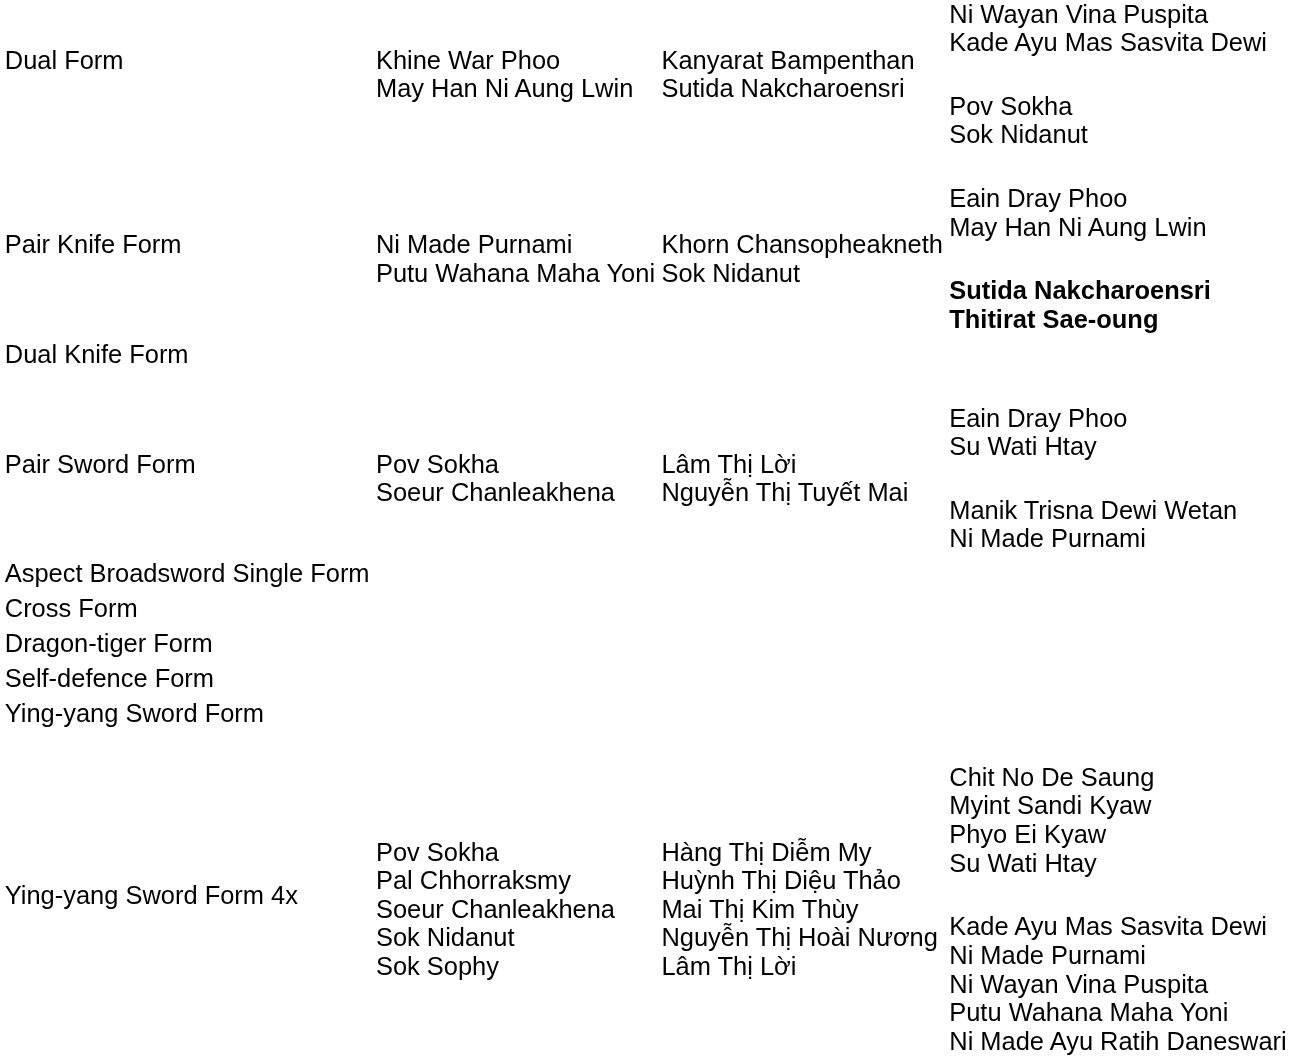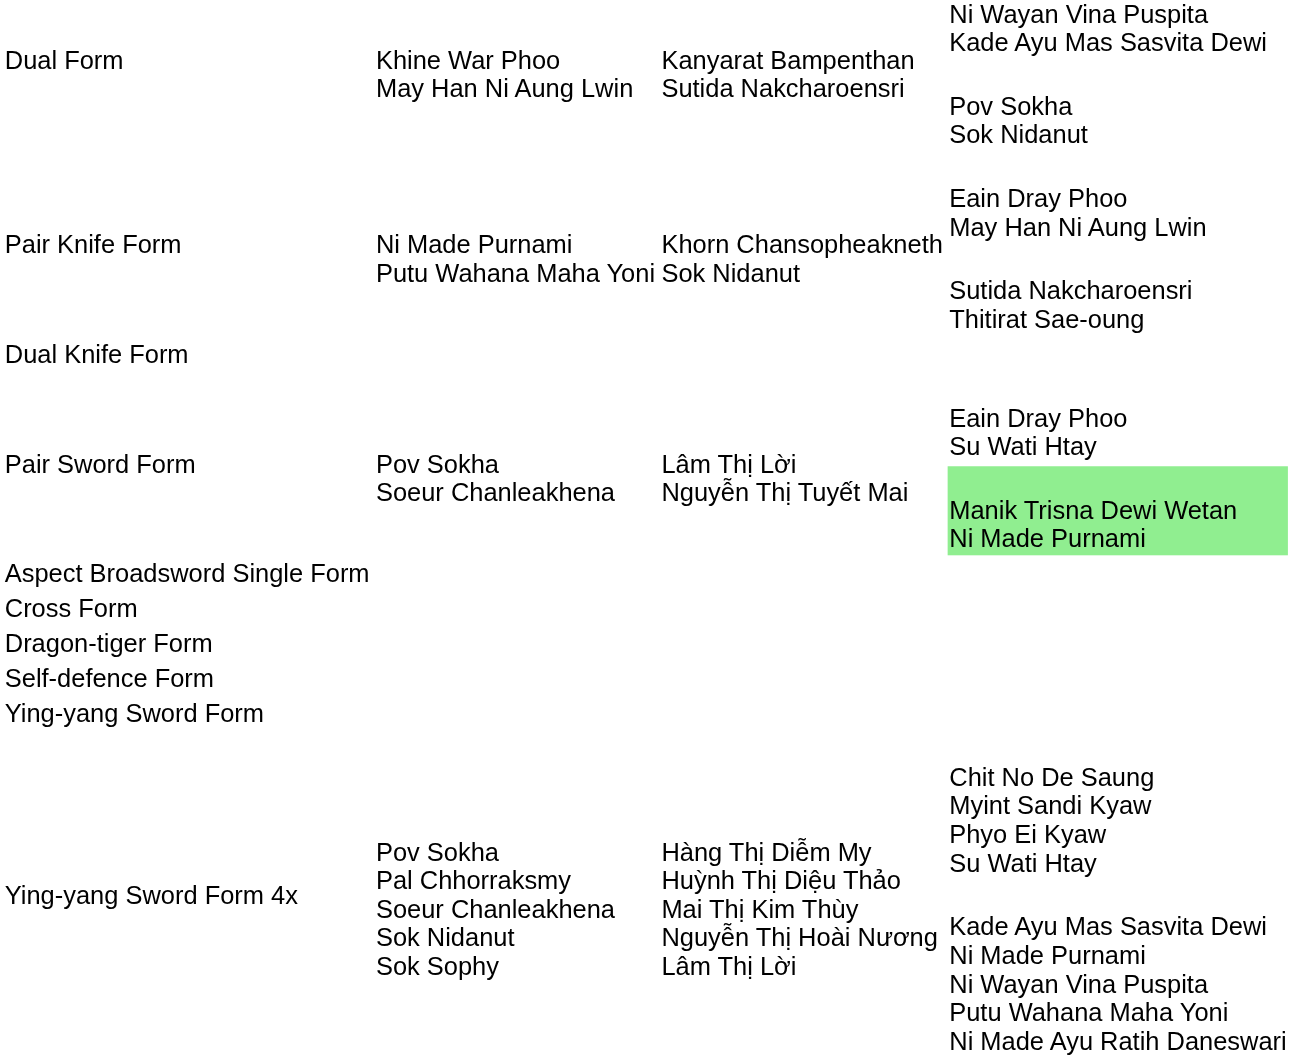(1080, 305) bold -> (1071, 305) normal
(1093, 524) no background -> (1093, 524) lightgreen background
